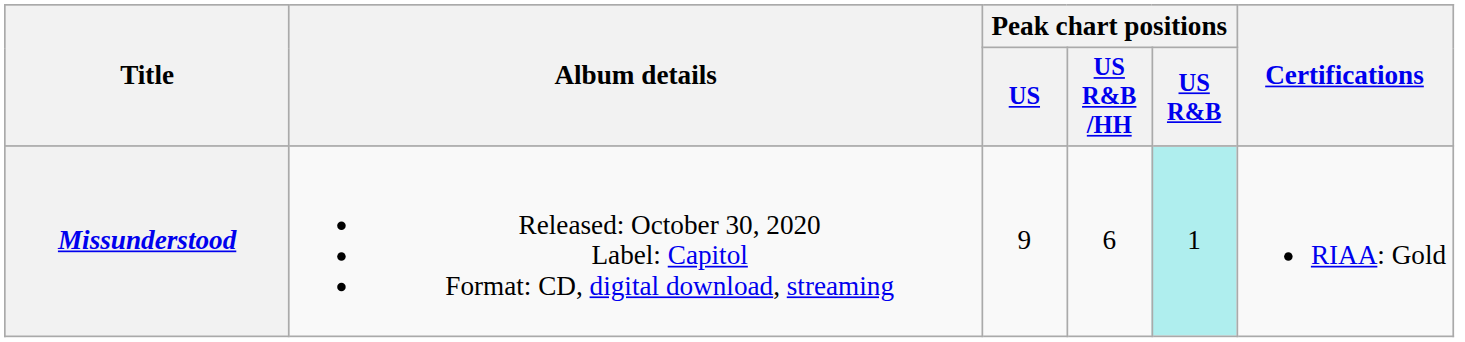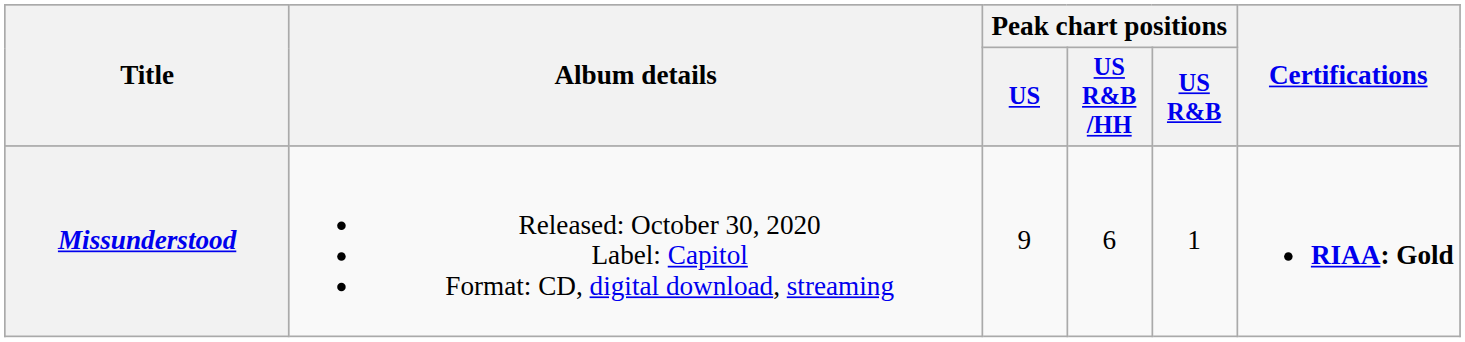(1194, 240) paleturquoise background -> (1194, 240) no background
(1345, 256) normal -> (1348, 256) bold
